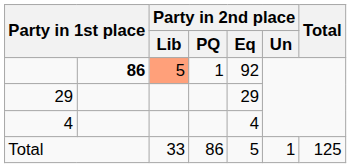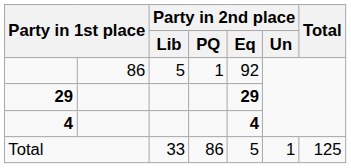(136, 70) bold -> (136, 70) normal
(180, 70) lightsalmon background -> (180, 70) no background
(64, 96) normal -> (64, 96) bold
(250, 96) normal -> (250, 96) bold
(68, 123) normal -> (68, 123) bold
(254, 123) normal -> (254, 123) bold
